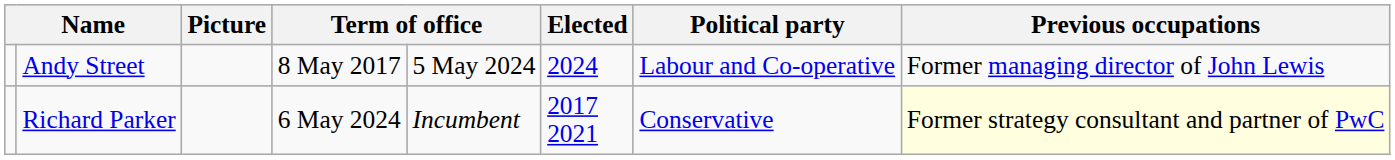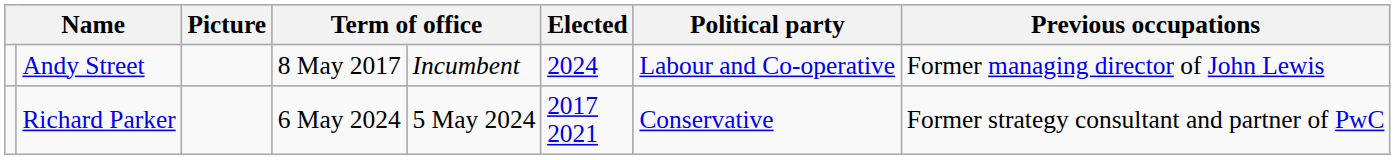(474, 65) 5 May 2024 -> (466, 65) Incumbent
(466, 119) Incumbent -> (474, 119) 5 May 2024
(1146, 119) lightyellow background -> (1146, 119) no background
